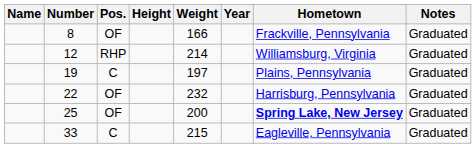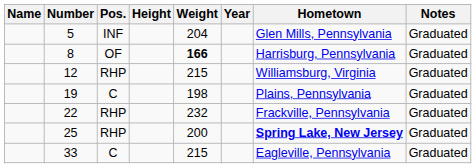+ row: (71, 34)
(197, 34) normal -> (197, 53) bold
(323, 34) Frackville, Pennsylvania -> (326, 53) Harrisburg, Pennsylvania
(197, 53) 214 -> (197, 73) 215
(197, 73) 197 -> (197, 93) 198
(113, 93) OF -> (113, 113) RHP
(326, 93) Harrisburg, Pennsylvania -> (323, 113) Frackville, Pennsylvania
(113, 113) OF -> (113, 133) RHP
